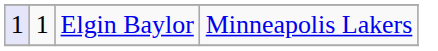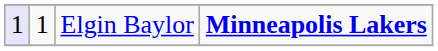(309, 25) normal -> (316, 25) bold
